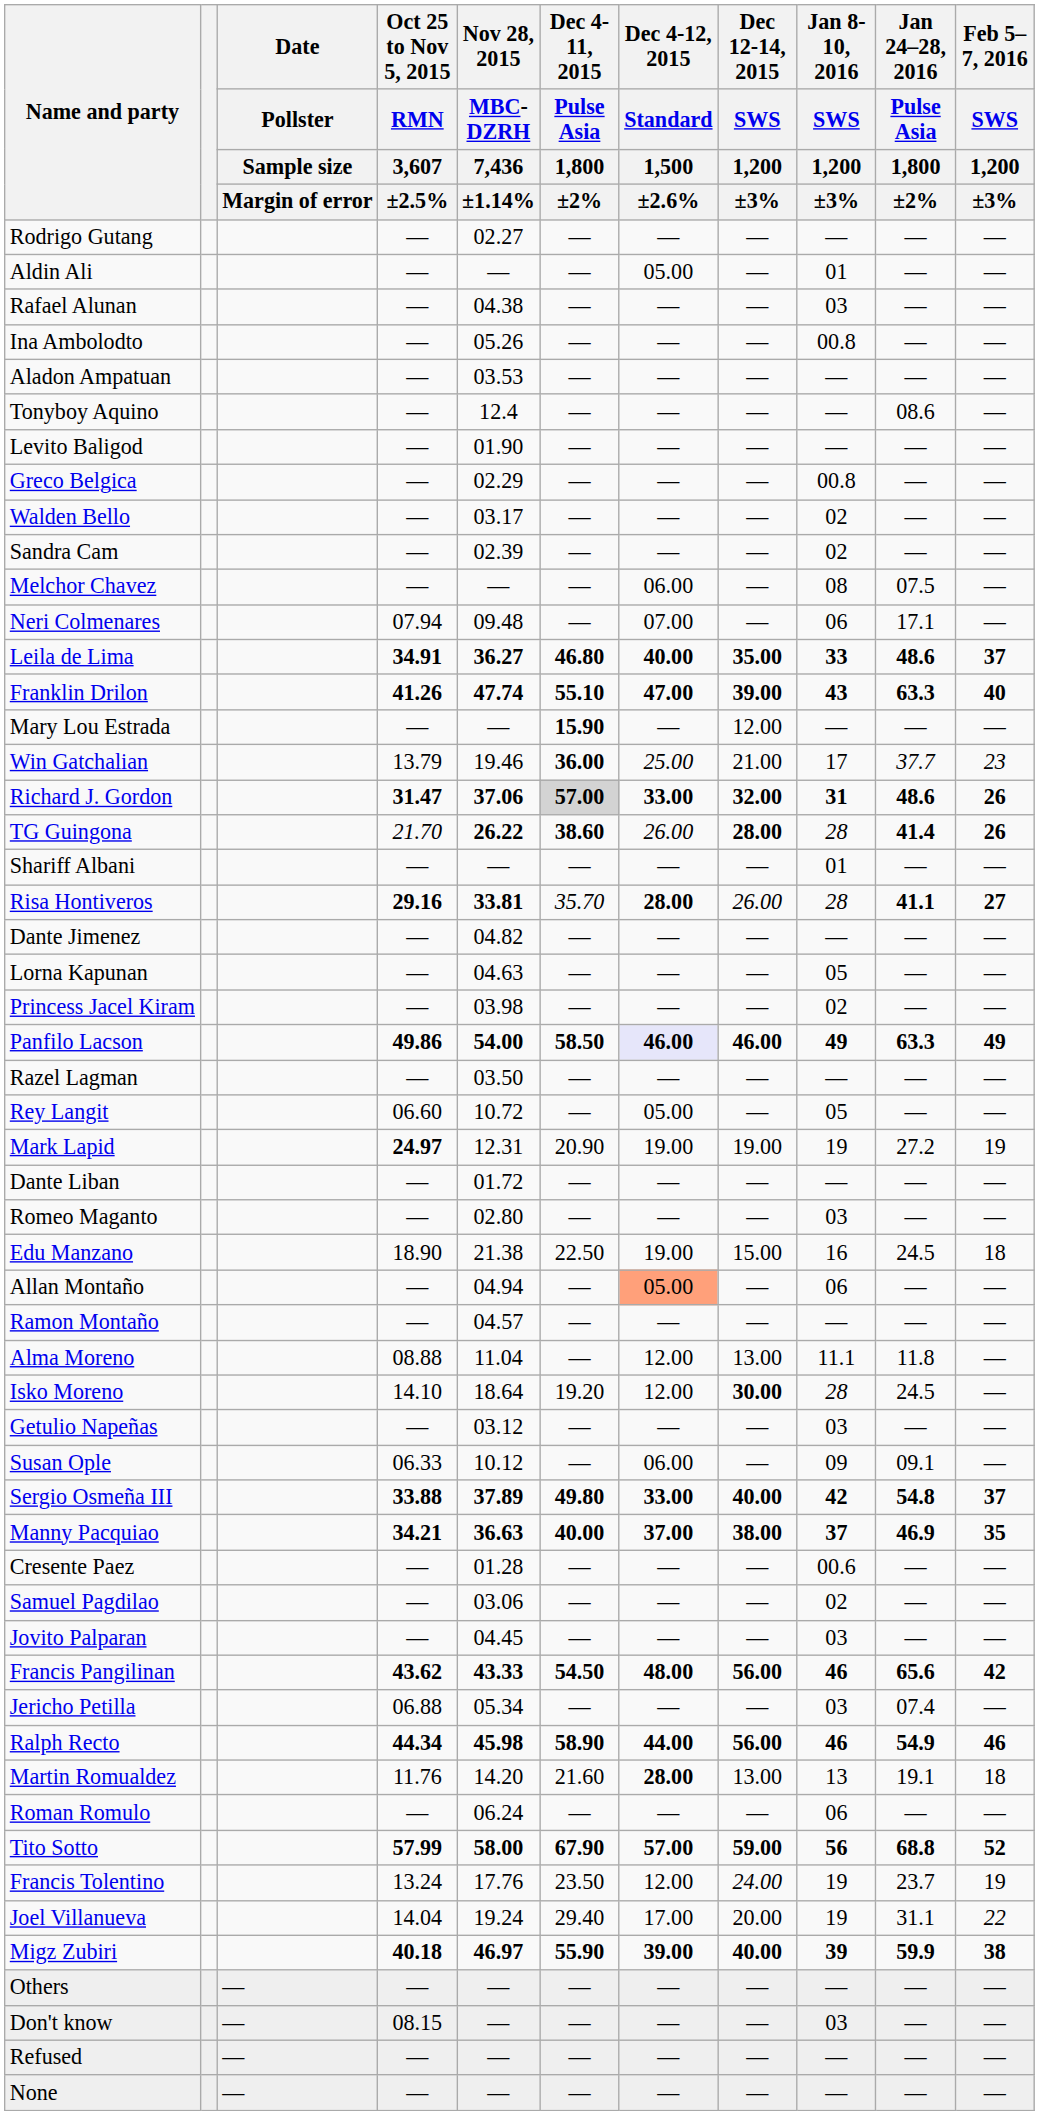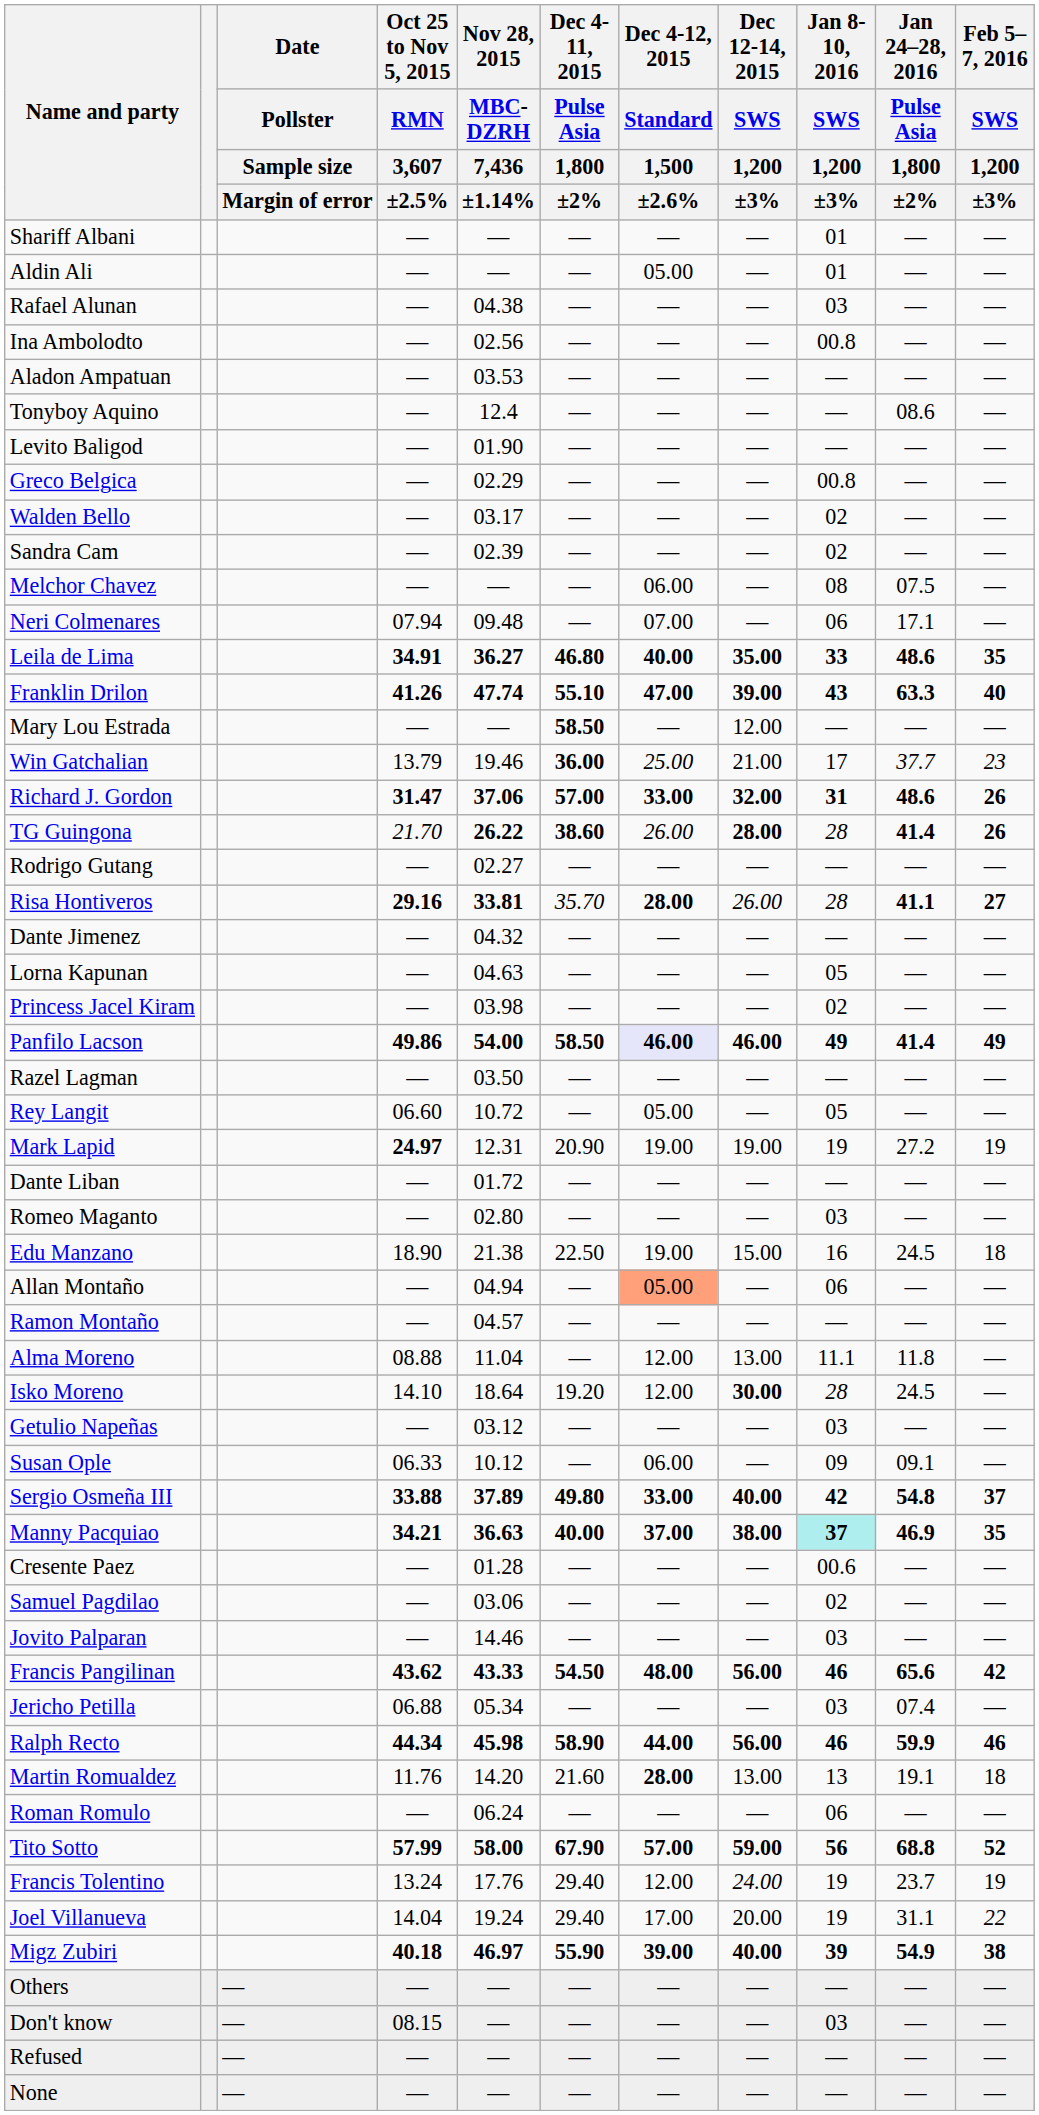rows swapped: (72, 866) <-> (81, 236)
(498, 341) 05.26 -> (498, 341) 02.56
(995, 656) 37 -> (995, 656) 35
(580, 726) 15.90 -> (580, 726) 58.50
(580, 796) lightgrey background -> (580, 796) no background
(498, 936) 04.82 -> (498, 936) 04.32
(916, 1042) 63.3 -> (916, 1042) 41.4
(836, 1532) no background -> (836, 1532) paleturquoise background
(498, 1637) 04.45 -> (498, 1637) 14.46
(916, 1742) 54.9 -> (916, 1742) 59.9
(580, 1882) 23.50 -> (580, 1882) 29.40
(916, 1952) 59.9 -> (916, 1952) 54.9
